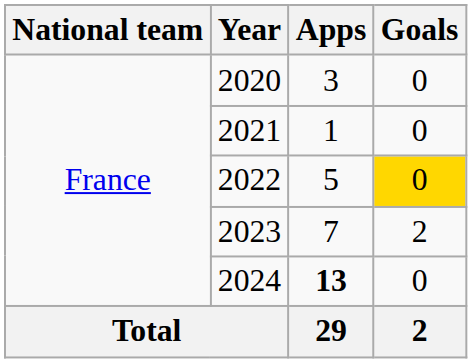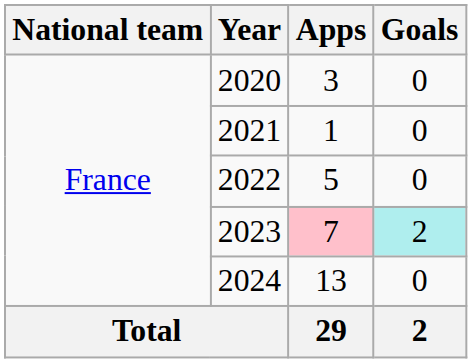(420, 180) gold background -> (420, 180) no background
(331, 230) no background -> (331, 230) pink background
(420, 230) no background -> (420, 230) paleturquoise background
(331, 280) bold -> (331, 280) normal
